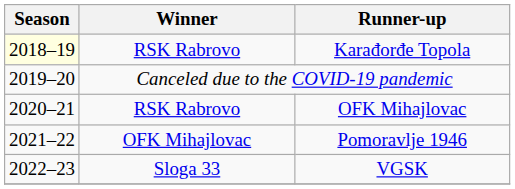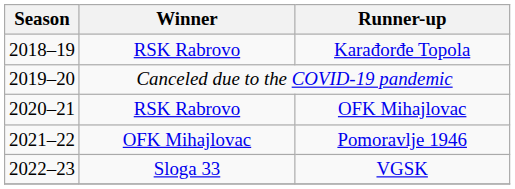(42, 49) lightyellow background -> (42, 49) no background
